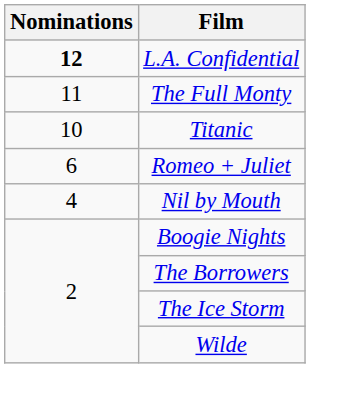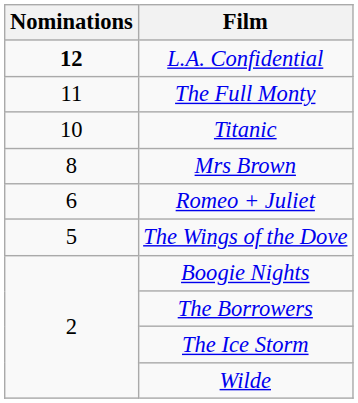+ row: (245, 165)
+ row: (245, 237)
- row: (221, 201)
